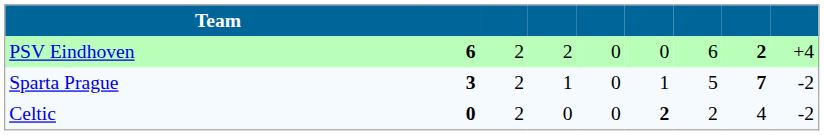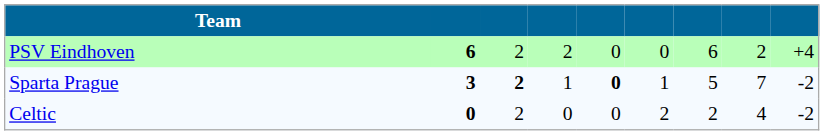(761, 51) bold -> (761, 51) normal
(519, 82) normal -> (519, 82) bold
(616, 82) normal -> (616, 82) bold
(761, 82) bold -> (761, 82) normal
(664, 113) bold -> (664, 113) normal
